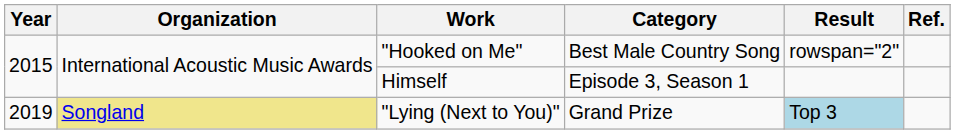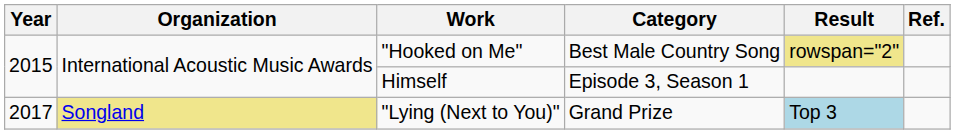(844, 50) no background -> (844, 50) khaki background
(31, 112) 2019 -> (31, 112) 2017
